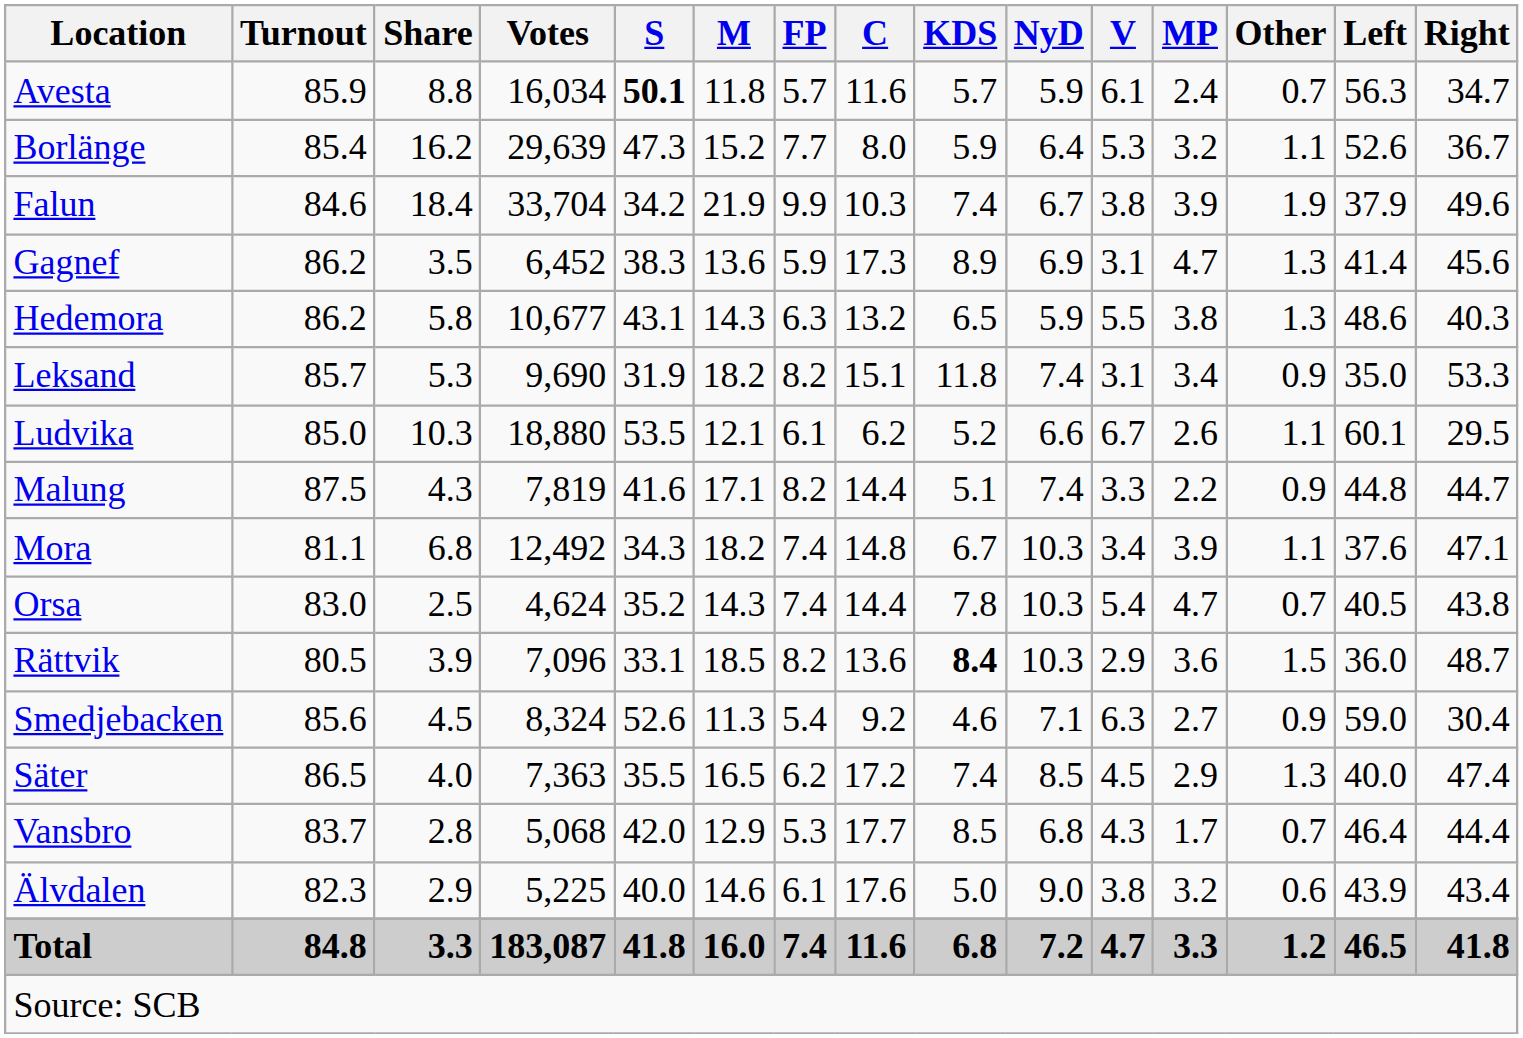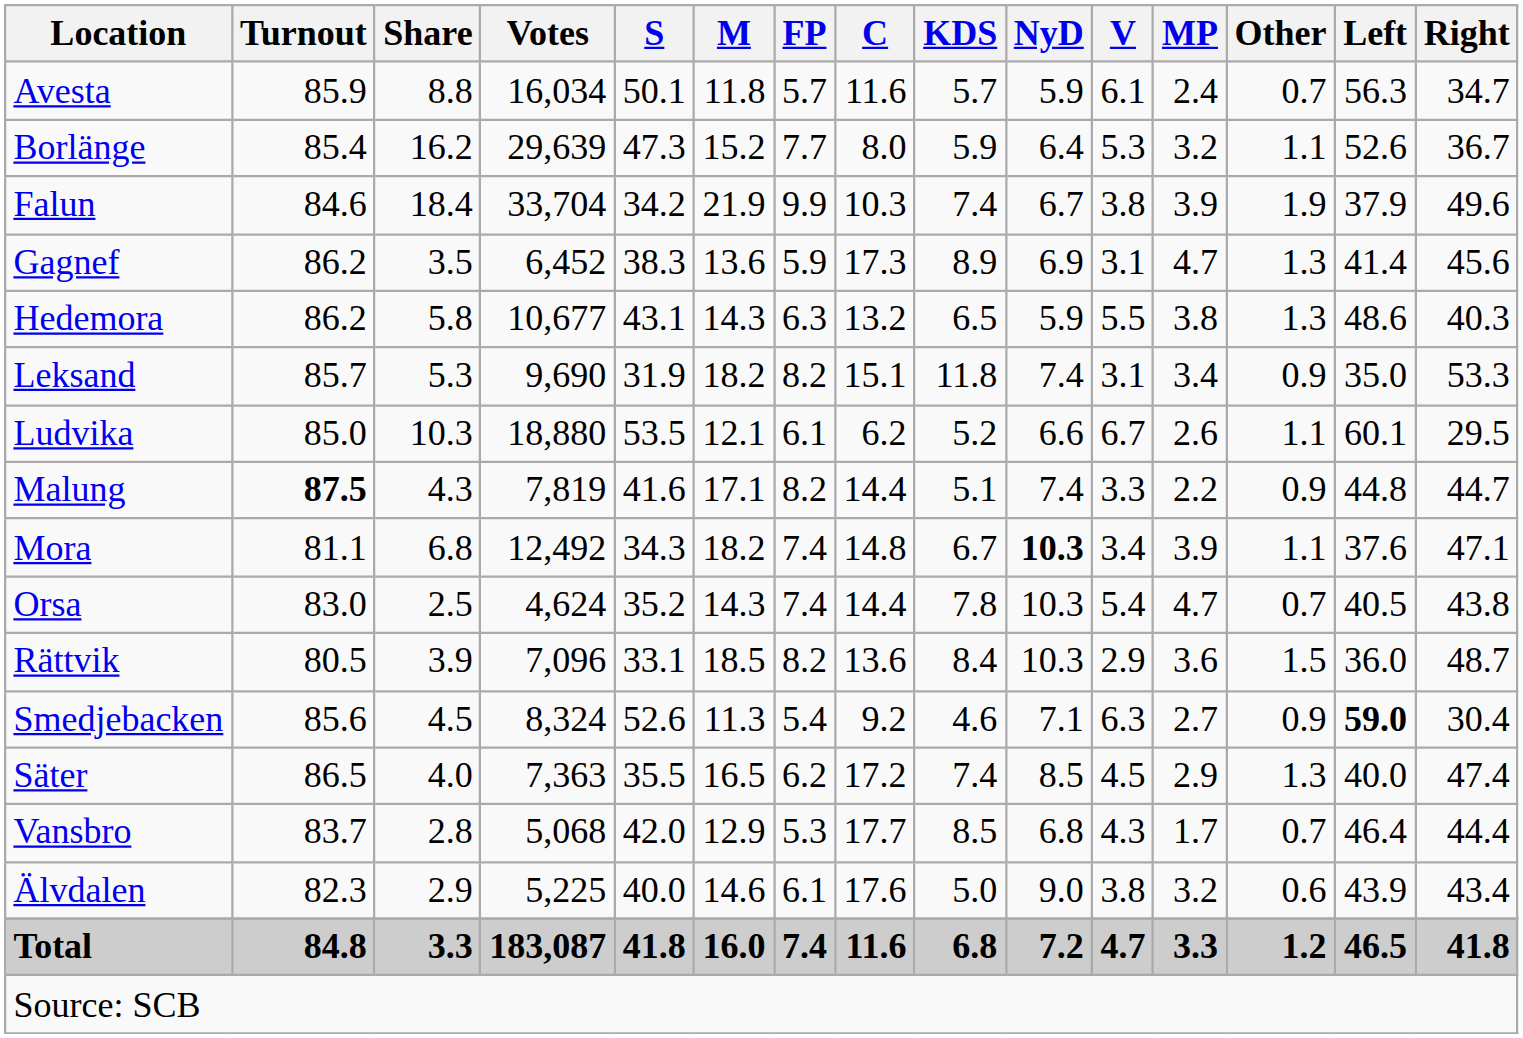(654, 90) bold -> (654, 90) normal
(335, 489) normal -> (335, 489) bold
(1052, 546) normal -> (1052, 546) bold
(975, 661) bold -> (975, 661) normal
(1376, 718) normal -> (1376, 718) bold
